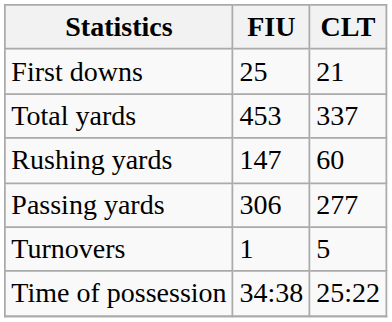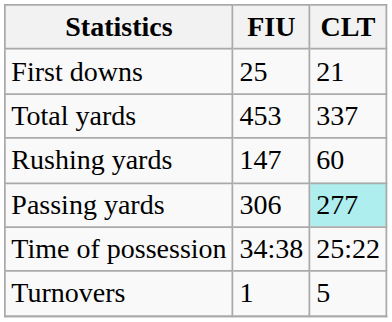(337, 204) no background -> (337, 204) paleturquoise background
rows swapped: (68, 248) <-> (119, 293)
